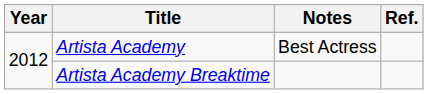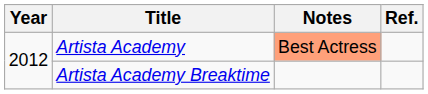(327, 46) no background -> (327, 46) lightsalmon background
